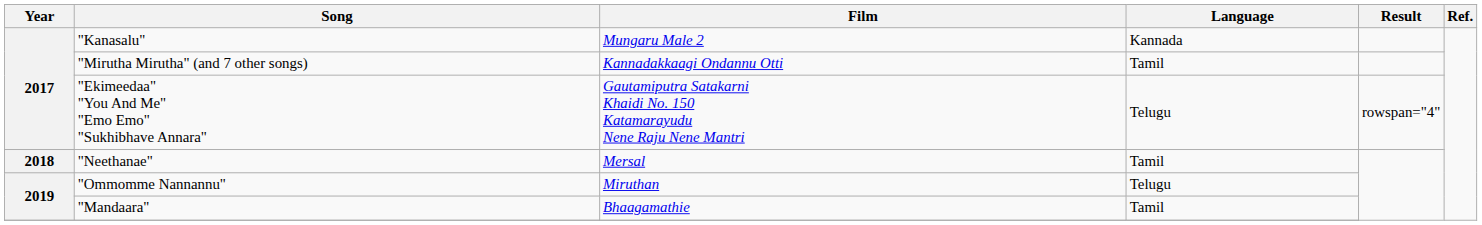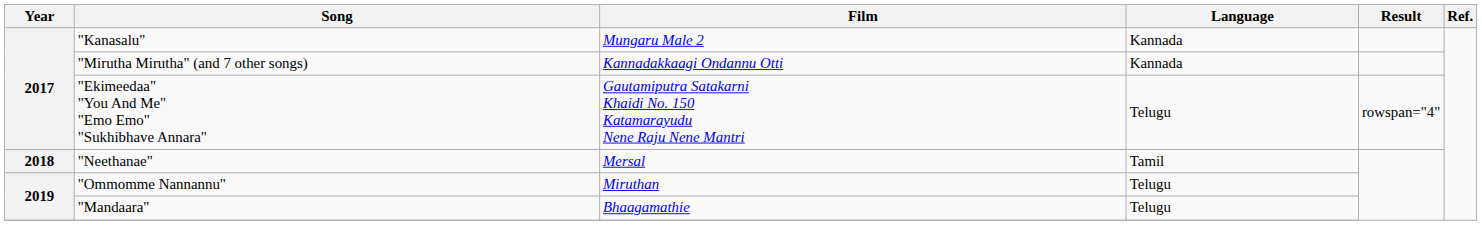(1147, 63) Tamil -> (1156, 63) Kannada
(1147, 208) Tamil -> (1150, 208) Telugu
